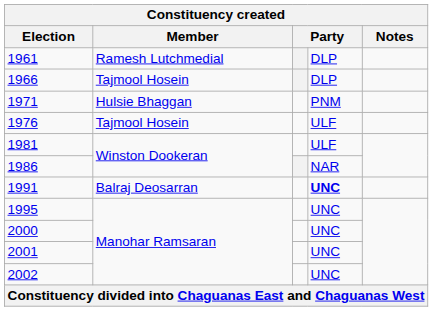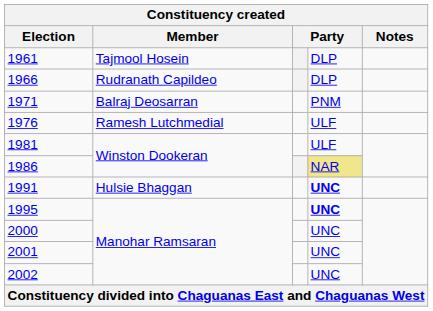(160, 58) Ramesh Lutchmedial -> (142, 58) Tajmool Hosein
(142, 79) Tajmool Hosein -> (156, 79) Rudranath Capildeo
(144, 101) Hulsie Bhaggan -> (147, 101) Balraj Deosarran
(142, 123) Tajmool Hosein -> (160, 123) Ramesh Lutchmedial
(325, 166) no background -> (325, 166) khaki background
(147, 187) Balraj Deosarran -> (144, 187) Hulsie Bhaggan
(325, 209) normal -> (325, 209) bold
